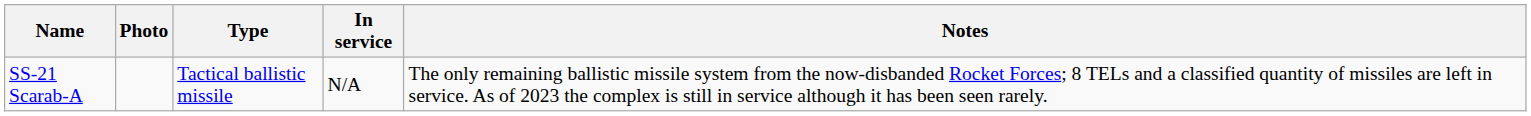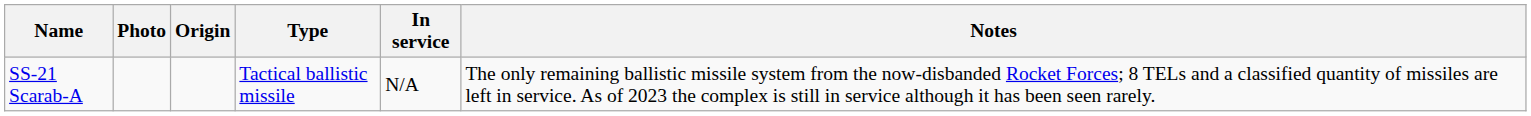+ column: (203, 30)
